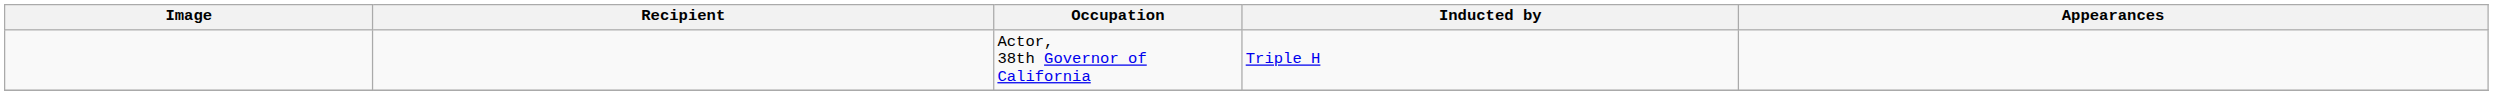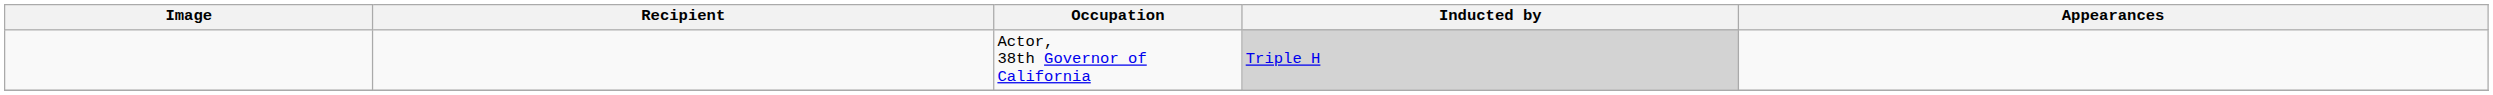(1283, 60) no background -> (1283, 60) lightgrey background
